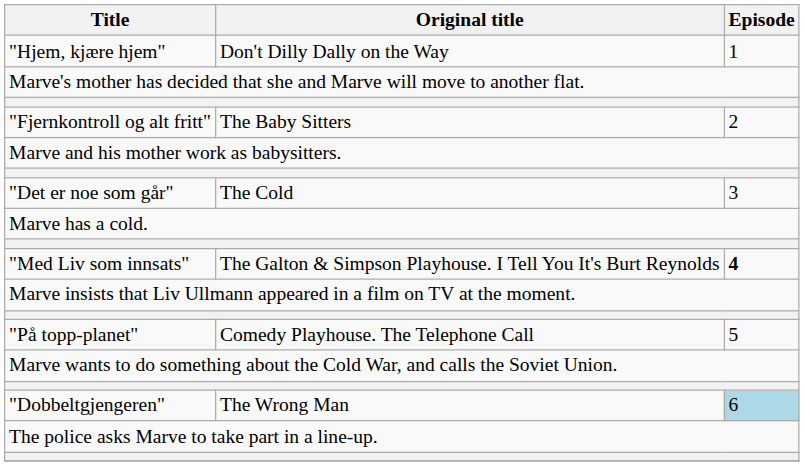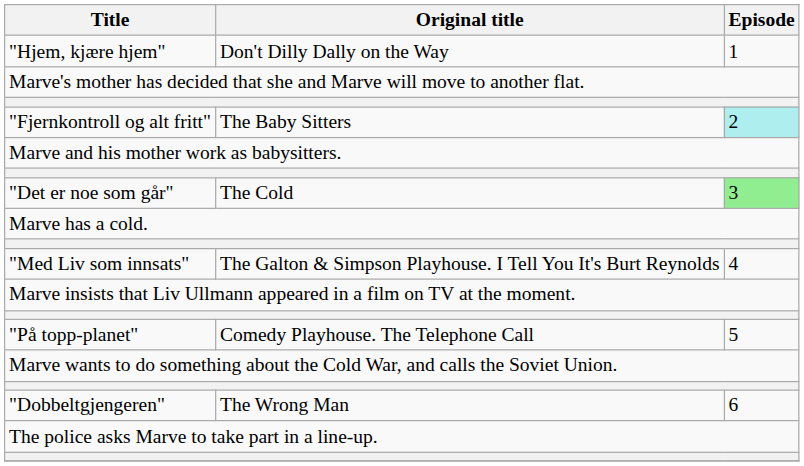(733, 121) no background -> (733, 121) paleturquoise background
(733, 192) no background -> (733, 192) lightgreen background
(733, 263) bold -> (733, 263) normal
(733, 405) lightblue background -> (733, 405) no background
